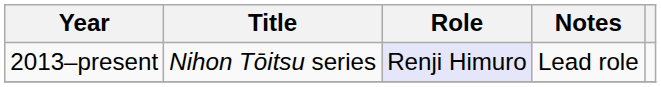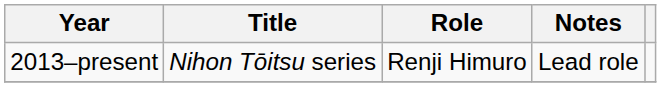(457, 61) lavender background -> (457, 61) no background
